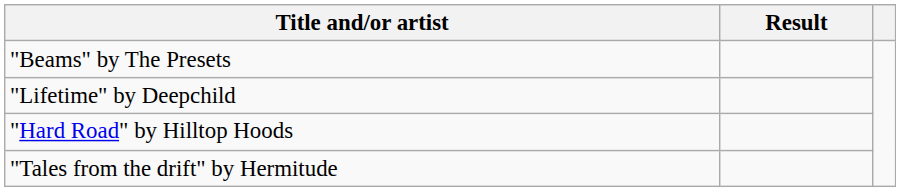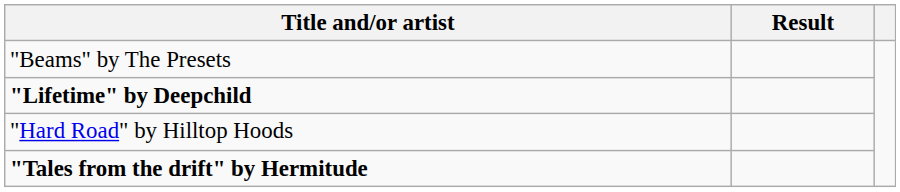(123, 95) normal -> (131, 95) bold
(174, 167) normal -> (189, 167) bold
